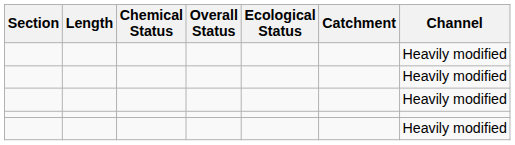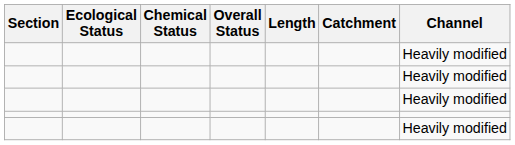columns swapped: (280, 23) <-> (89, 23)
